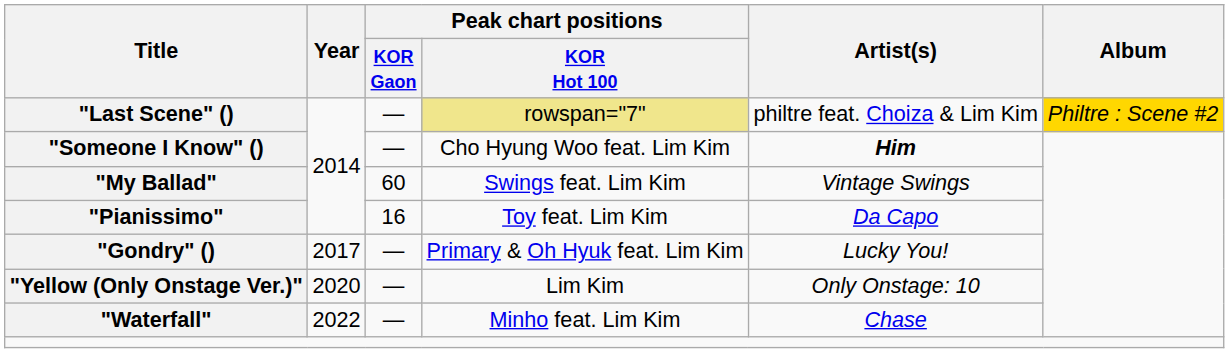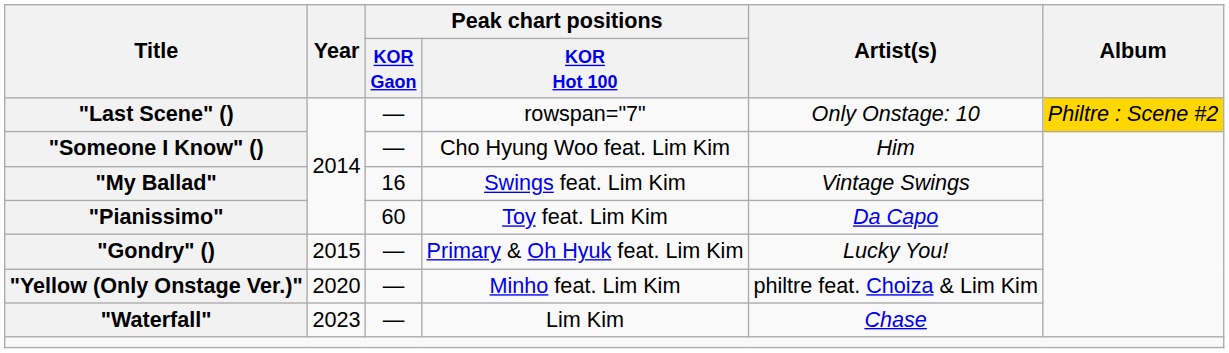(585, 114) khaki background -> (585, 114) no background
(896, 114) philtre feat. Choiza & Lim Kim -> (896, 114) Only Onstage: 10
(896, 148) bold -> (896, 148) normal
(394, 182) 60 -> (394, 182) 16
(394, 217) 16 -> (394, 217) 60
(337, 251) 2017 -> (337, 251) 2015
(585, 285) Lim Kim -> (585, 285) Minho feat. Lim Kim
(896, 285) Only Onstage: 10 -> (896, 285) philtre feat. Choiza & Lim Kim
(337, 319) 2022 -> (337, 319) 2023
(585, 319) Minho feat. Lim Kim -> (585, 319) Lim Kim
